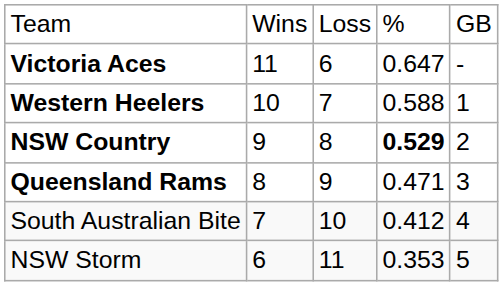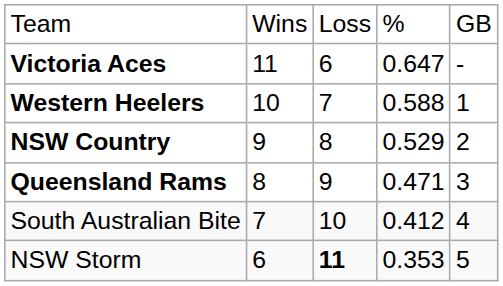(414, 142) bold -> (414, 142) normal
(332, 260) normal -> (332, 260) bold
